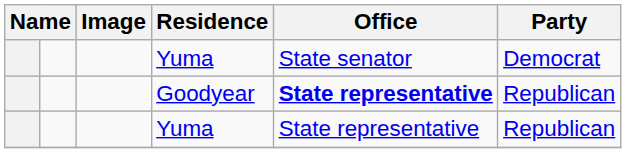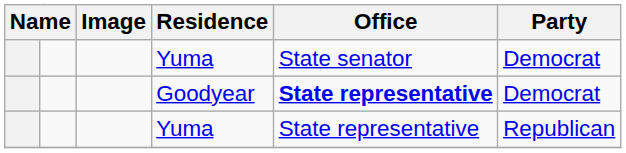(559, 93) Republican -> (552, 93) Democrat
